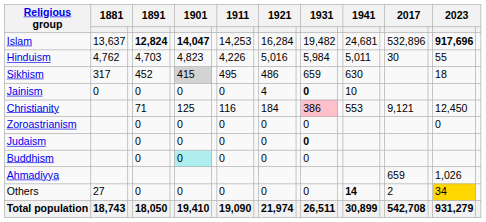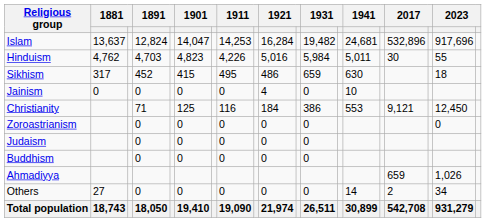(151, 41) bold -> (151, 41) normal
(193, 41) bold -> (193, 41) normal
(454, 41) bold -> (454, 41) normal
(186, 74) lightgrey background -> (186, 74) no background
(306, 91) bold -> (306, 91) normal
(312, 108) pink background -> (312, 108) no background
(306, 141) bold -> (306, 141) normal
(180, 158) paleturquoise background -> (180, 158) no background
(351, 192) bold -> (351, 192) normal
(441, 192) gold background -> (441, 192) no background
